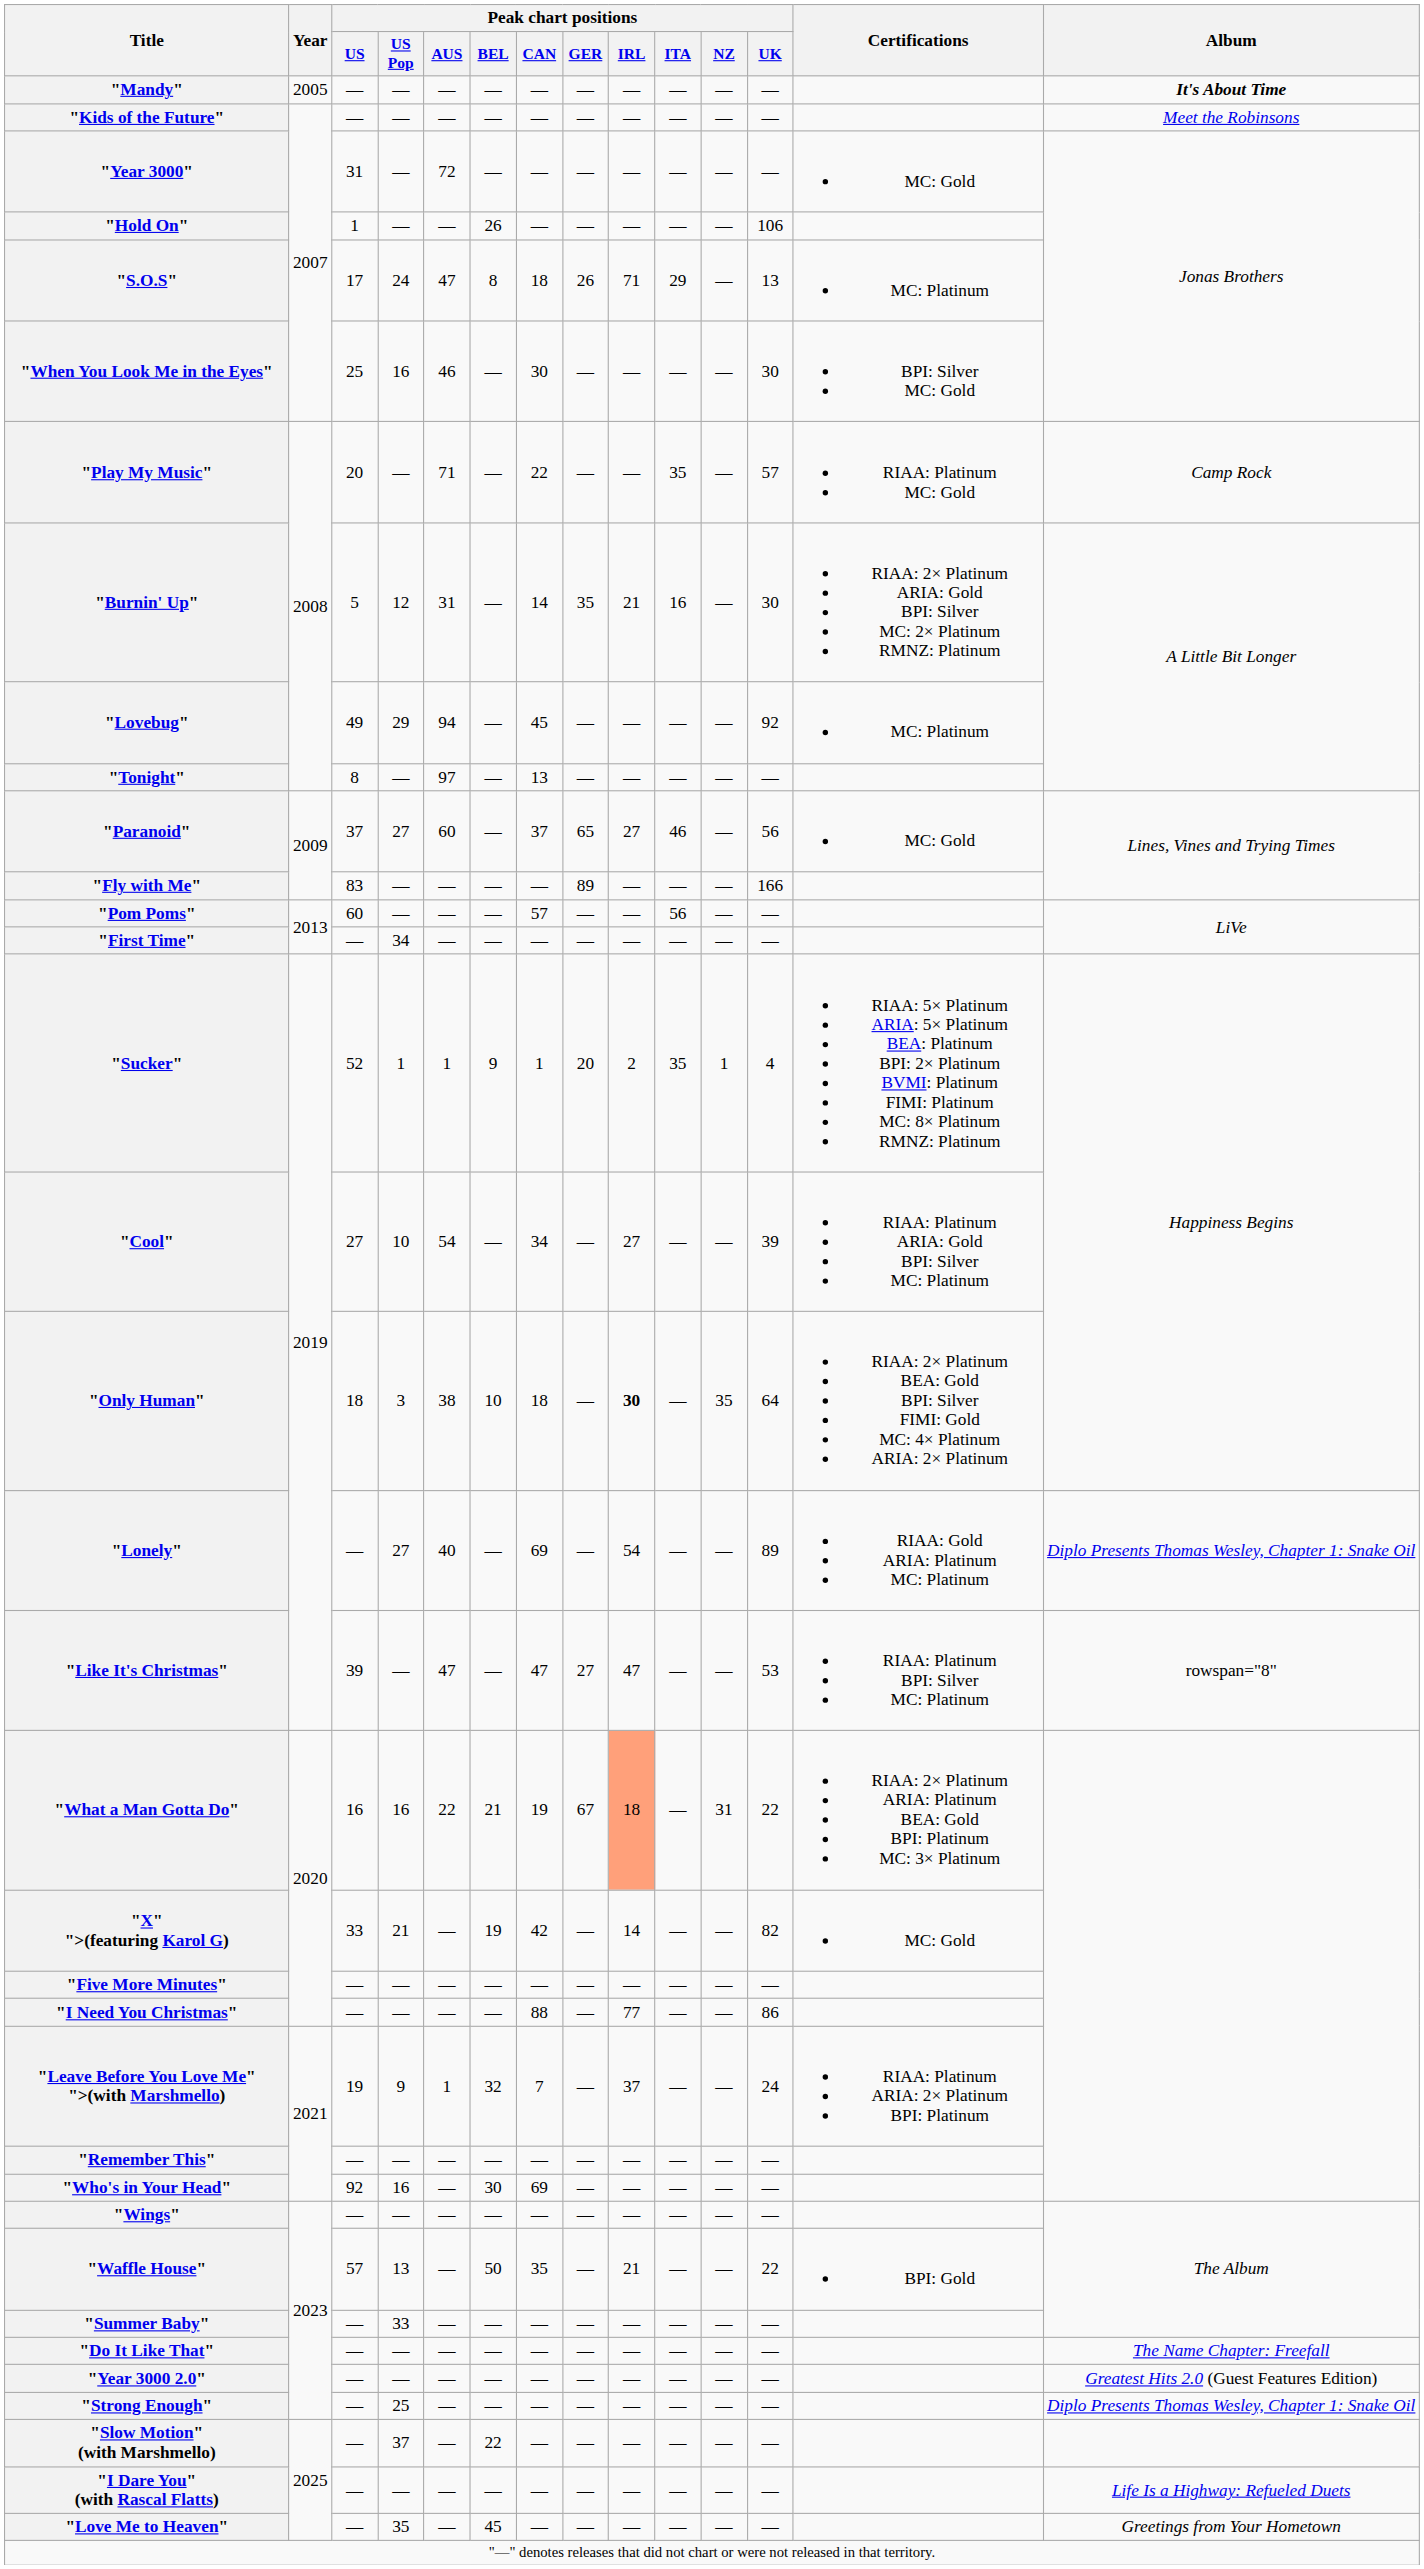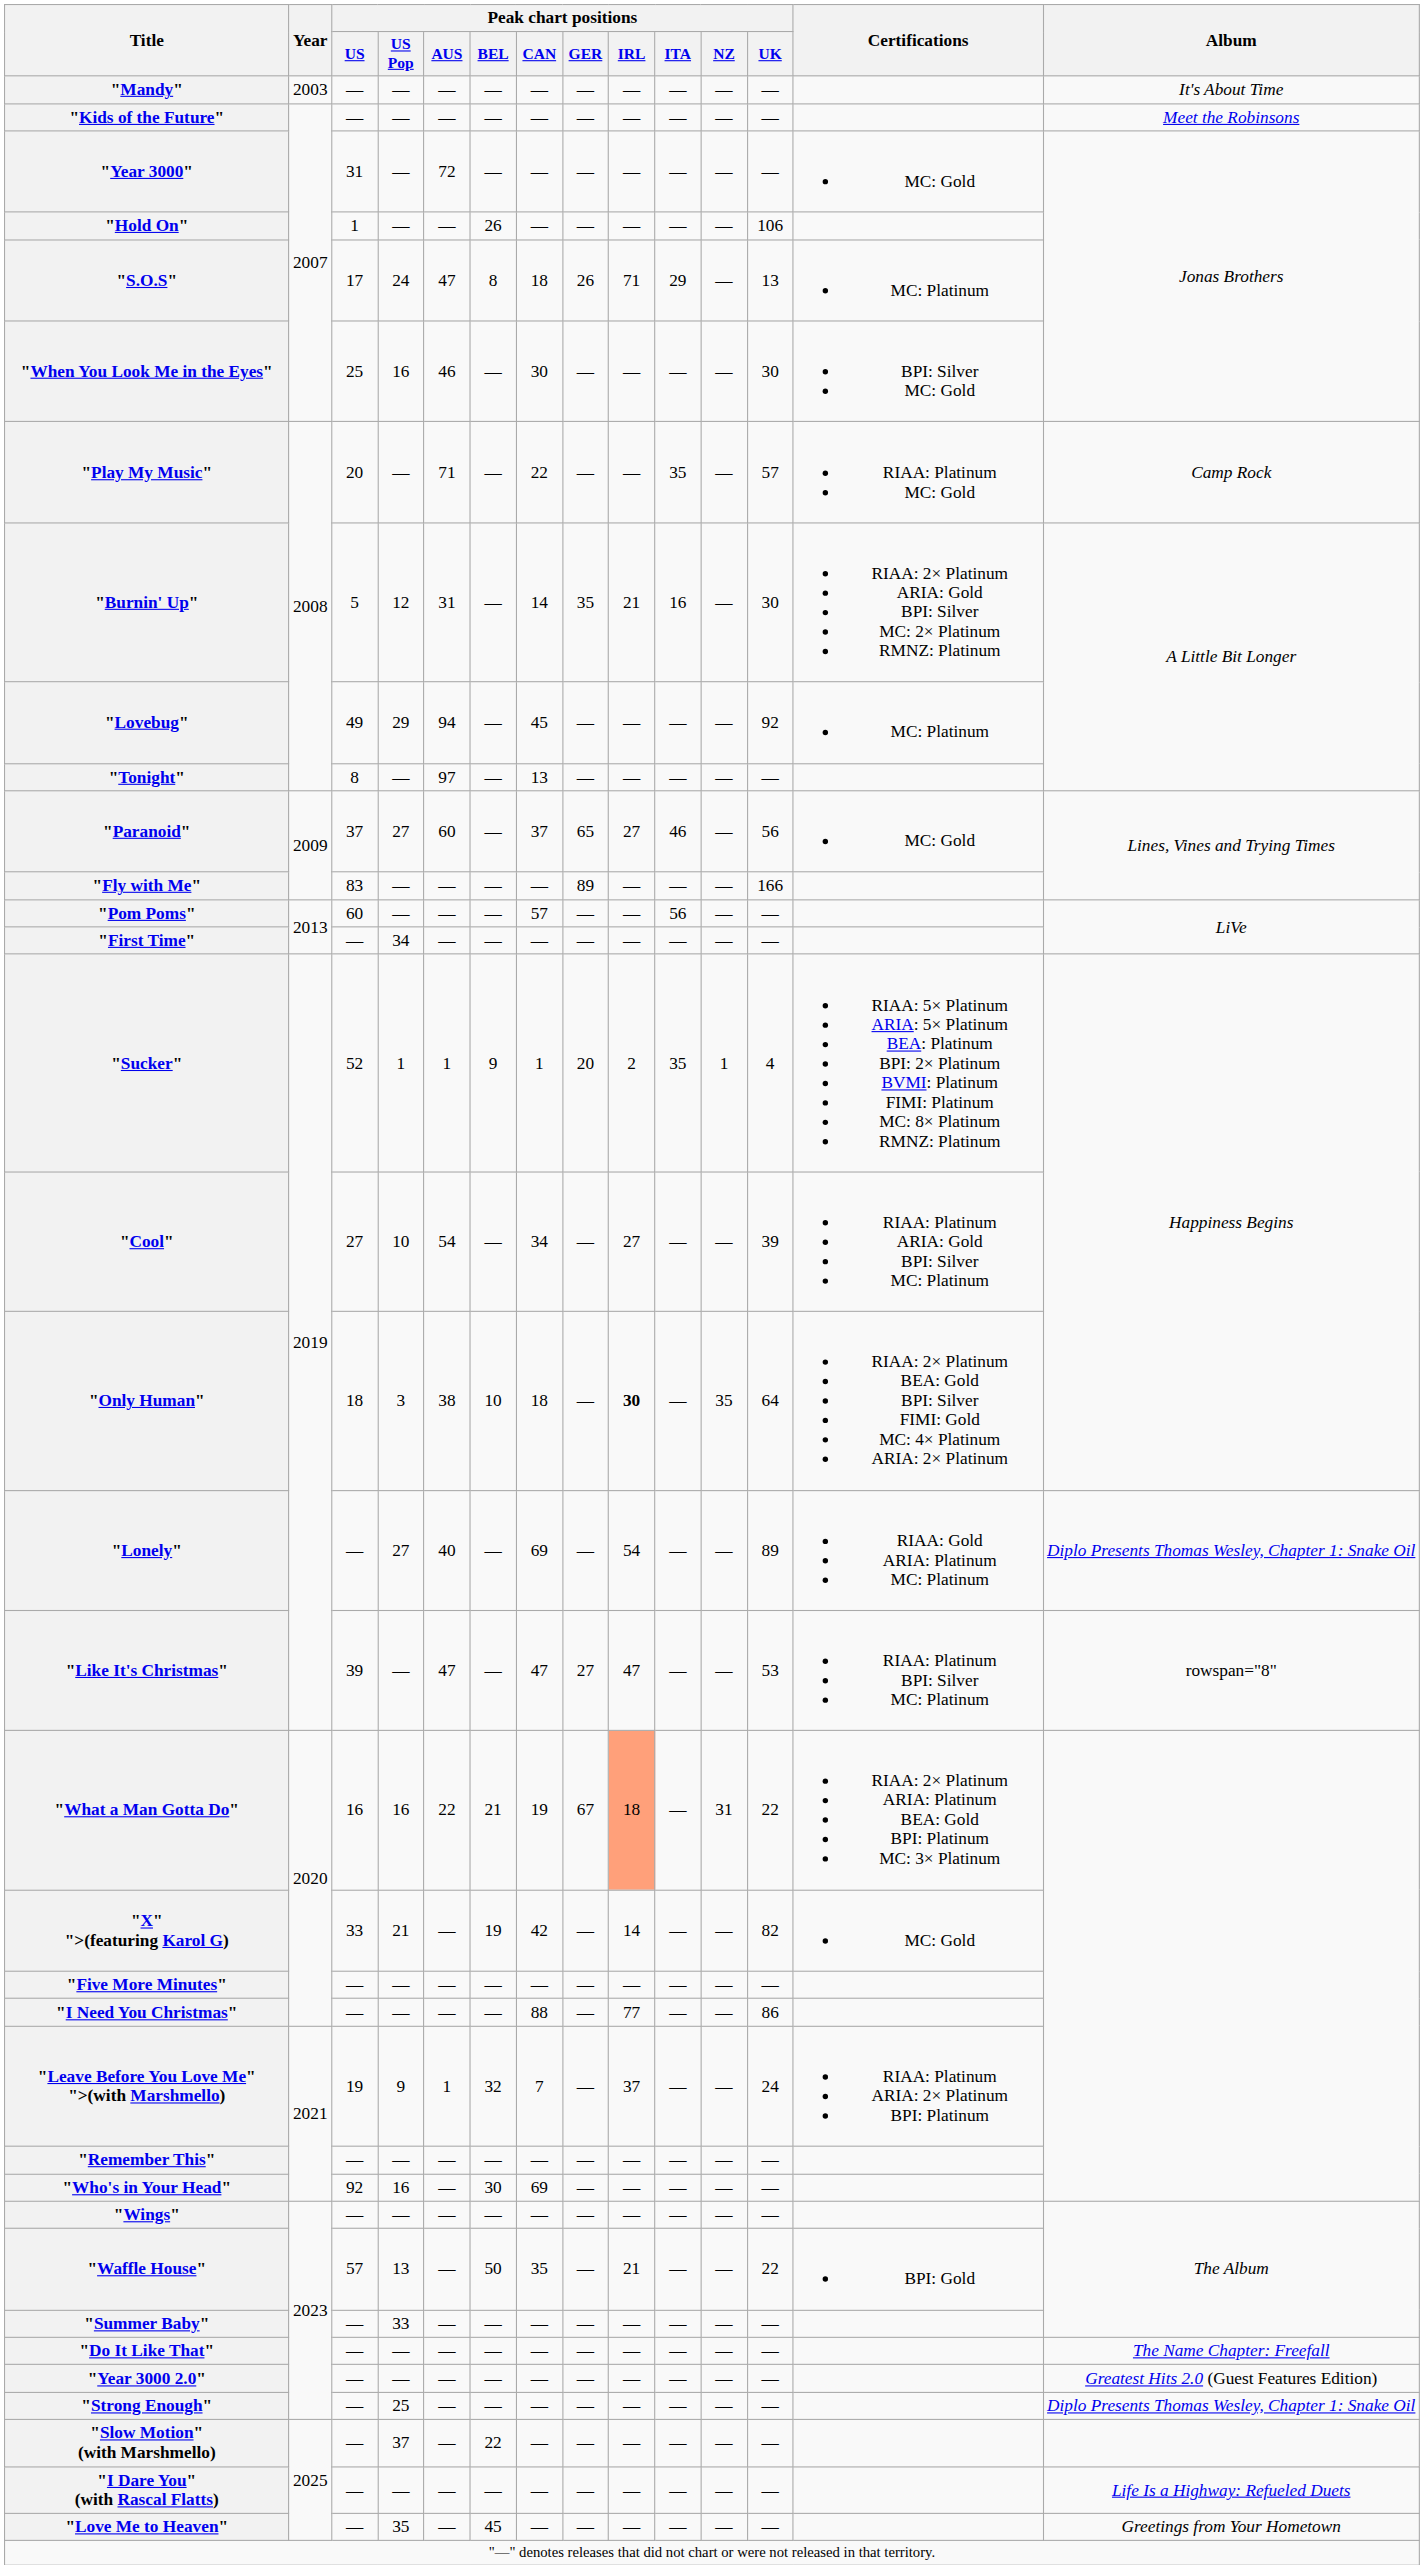(310, 89) 2005 -> (310, 89) 2003
(1231, 89) bold -> (1231, 89) normal
